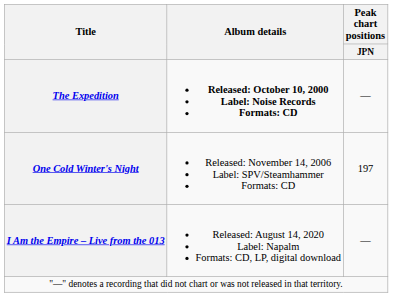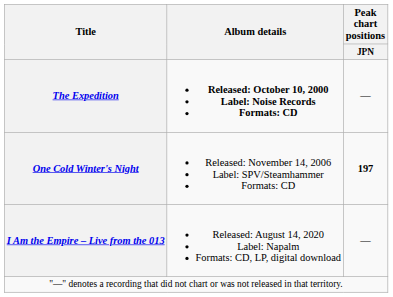(365, 168) normal -> (365, 168) bold
